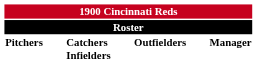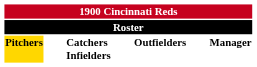(24, 42) no background -> (24, 42) gold background
